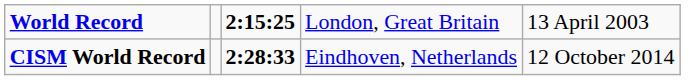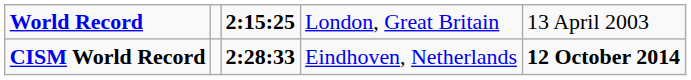(601, 56) normal -> (604, 56) bold
